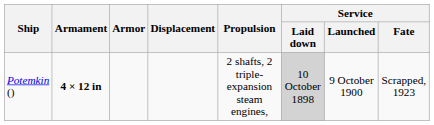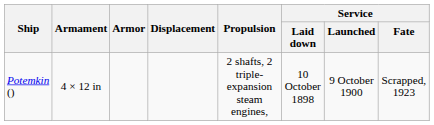(81, 86) bold -> (81, 86) normal
(303, 86) lightgrey background -> (303, 86) no background
